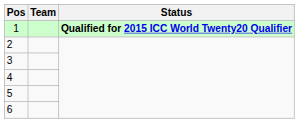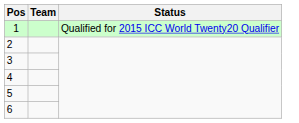(176, 28) bold -> (170, 28) normal
